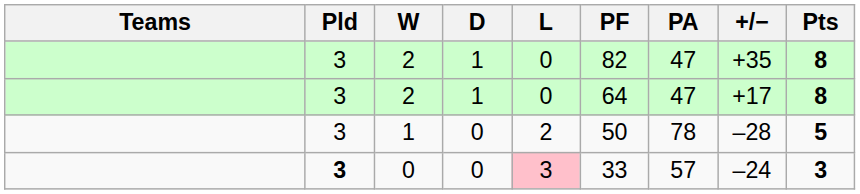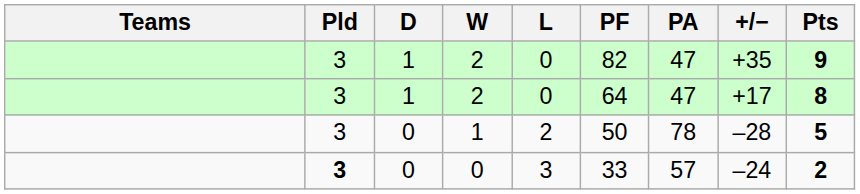columns swapped: (408, 22) <-> (477, 22)
(821, 59) 8 -> (821, 59) 9
(546, 170) pink background -> (546, 170) no background
(821, 170) 3 -> (821, 170) 2
